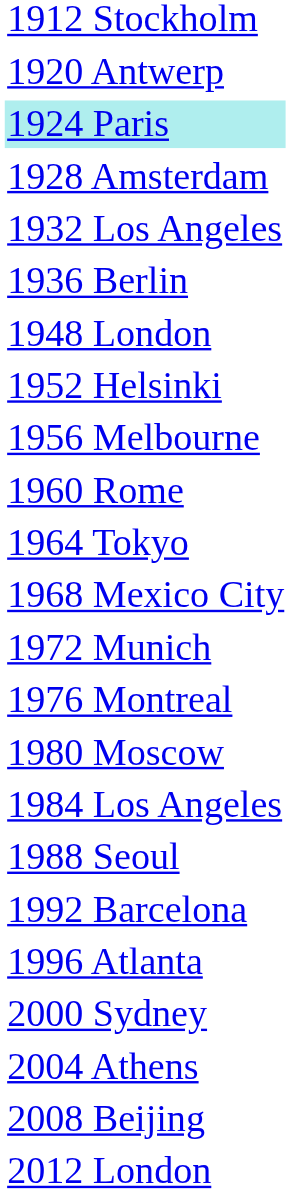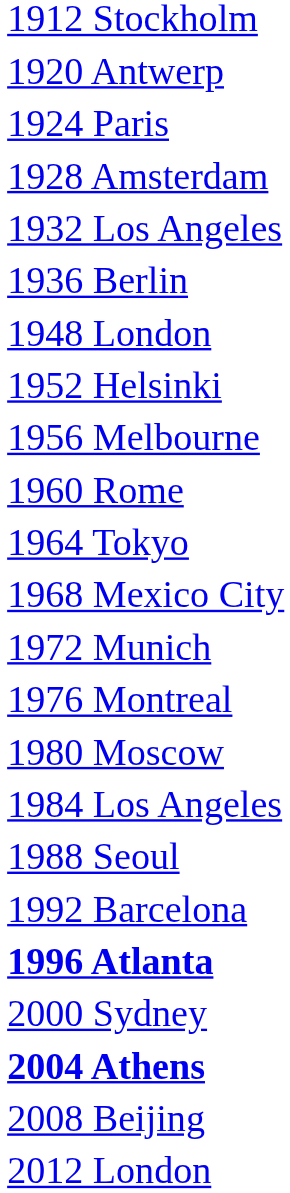(88, 123) paleturquoise background -> (88, 123) no background
(105, 961) normal -> (110, 961) bold
(103, 1066) normal -> (106, 1066) bold
